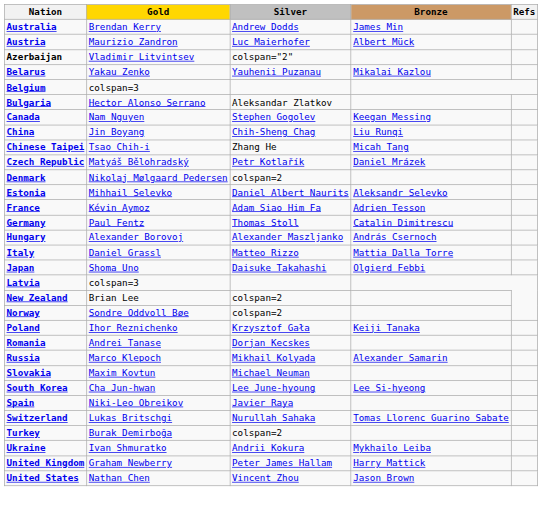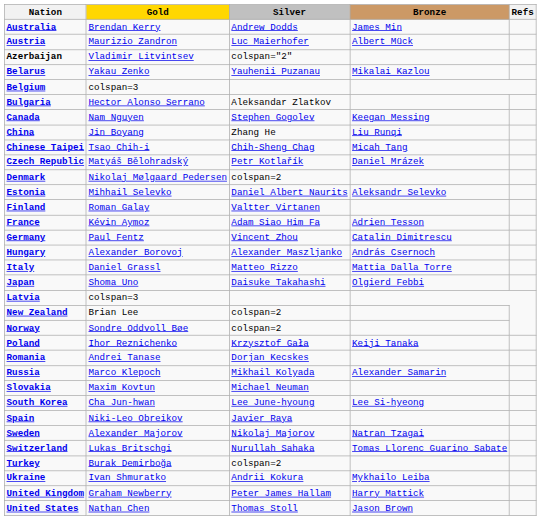(274, 132) Chih-Sheng Chag -> (254, 132) Zhang He
(254, 147) Zhang He -> (273, 147) Chih-Sheng Chag
+ row: (26, 207)
(265, 222) Thomas Stoll -> (265, 238) Vincent Zhou
+ row: (23, 433)
(265, 478) Vincent Zhou -> (265, 508) Thomas Stoll
